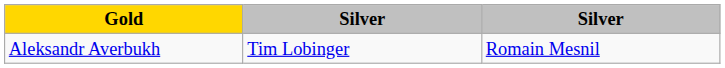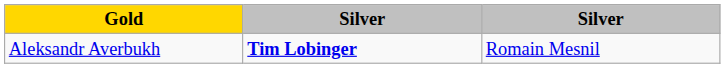(298, 48) normal -> (302, 48) bold
